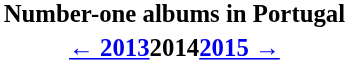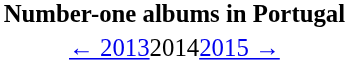(174, 48) bold -> (174, 48) normal
